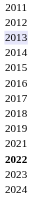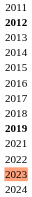(16, 22) normal -> (16, 22) bold
(16, 37) lavender background -> (16, 37) no background
(16, 128) normal -> (16, 128) bold
(16, 159) bold -> (16, 159) normal
(16, 174) no background -> (16, 174) lightsalmon background
